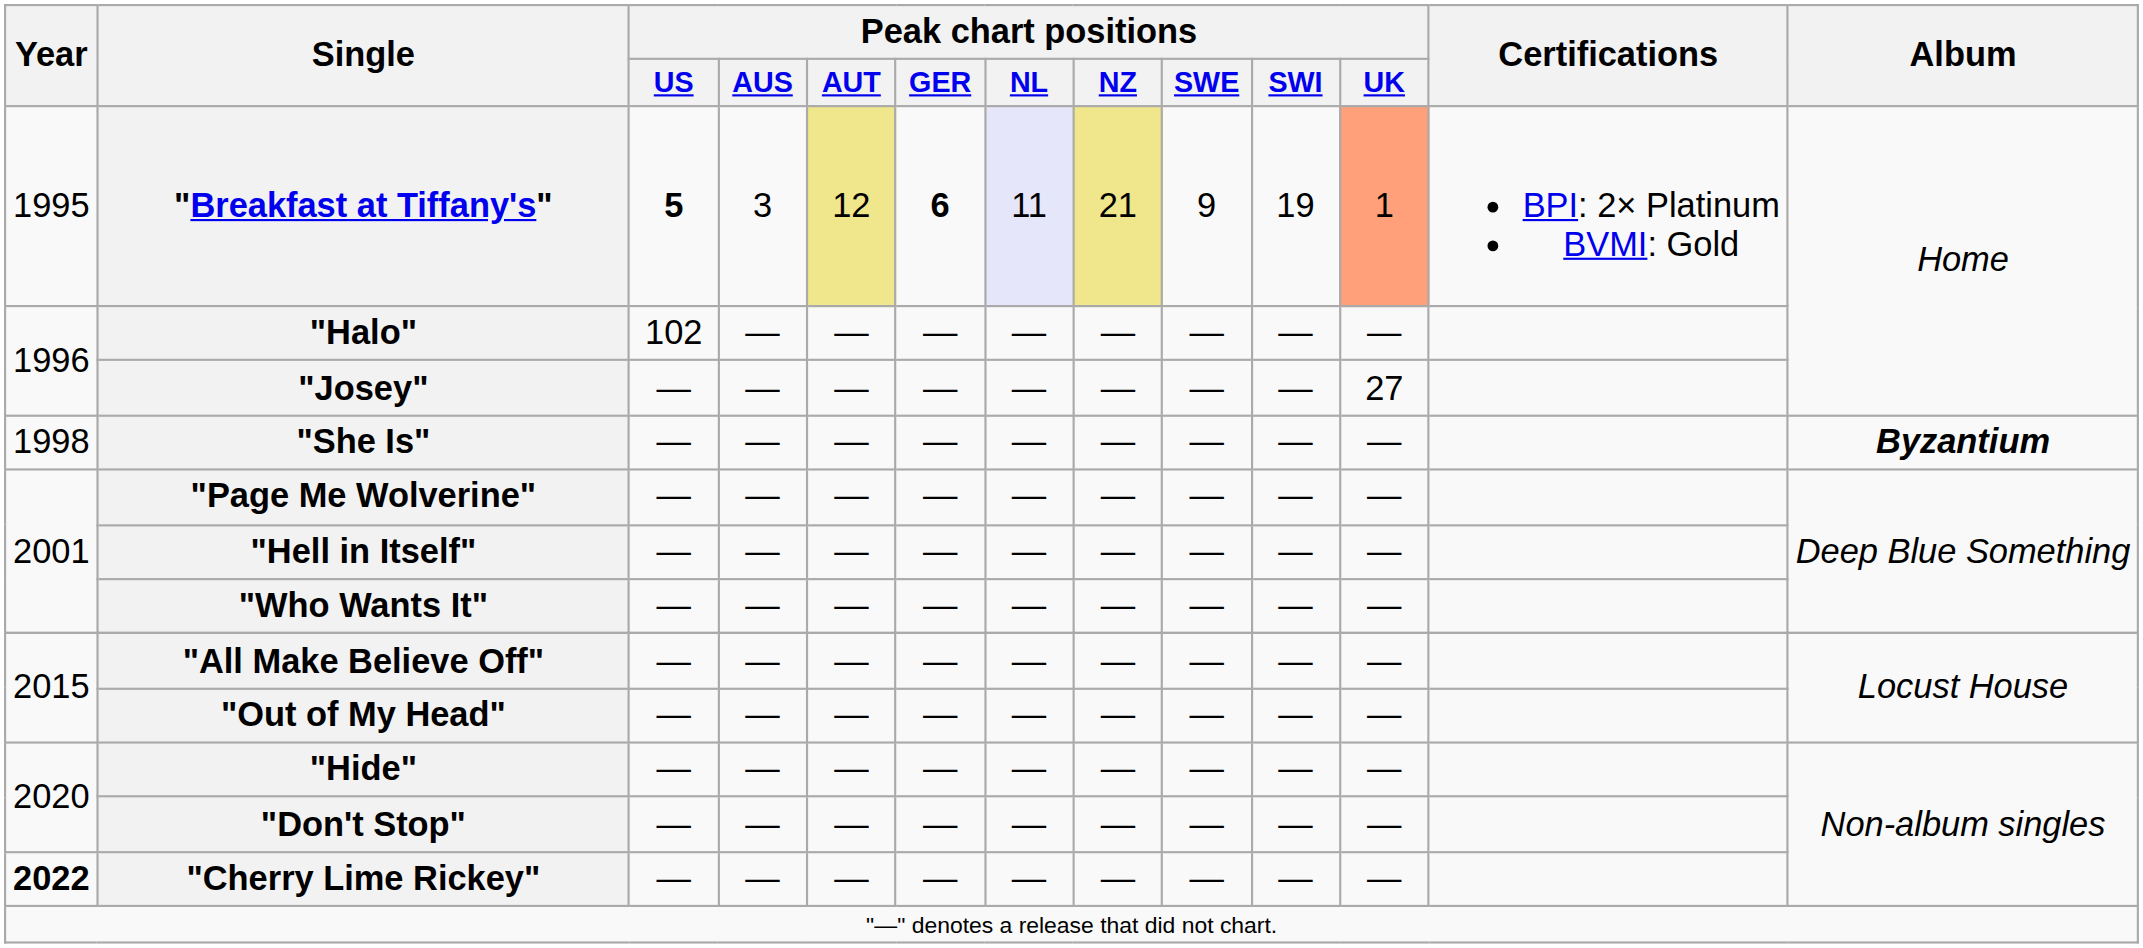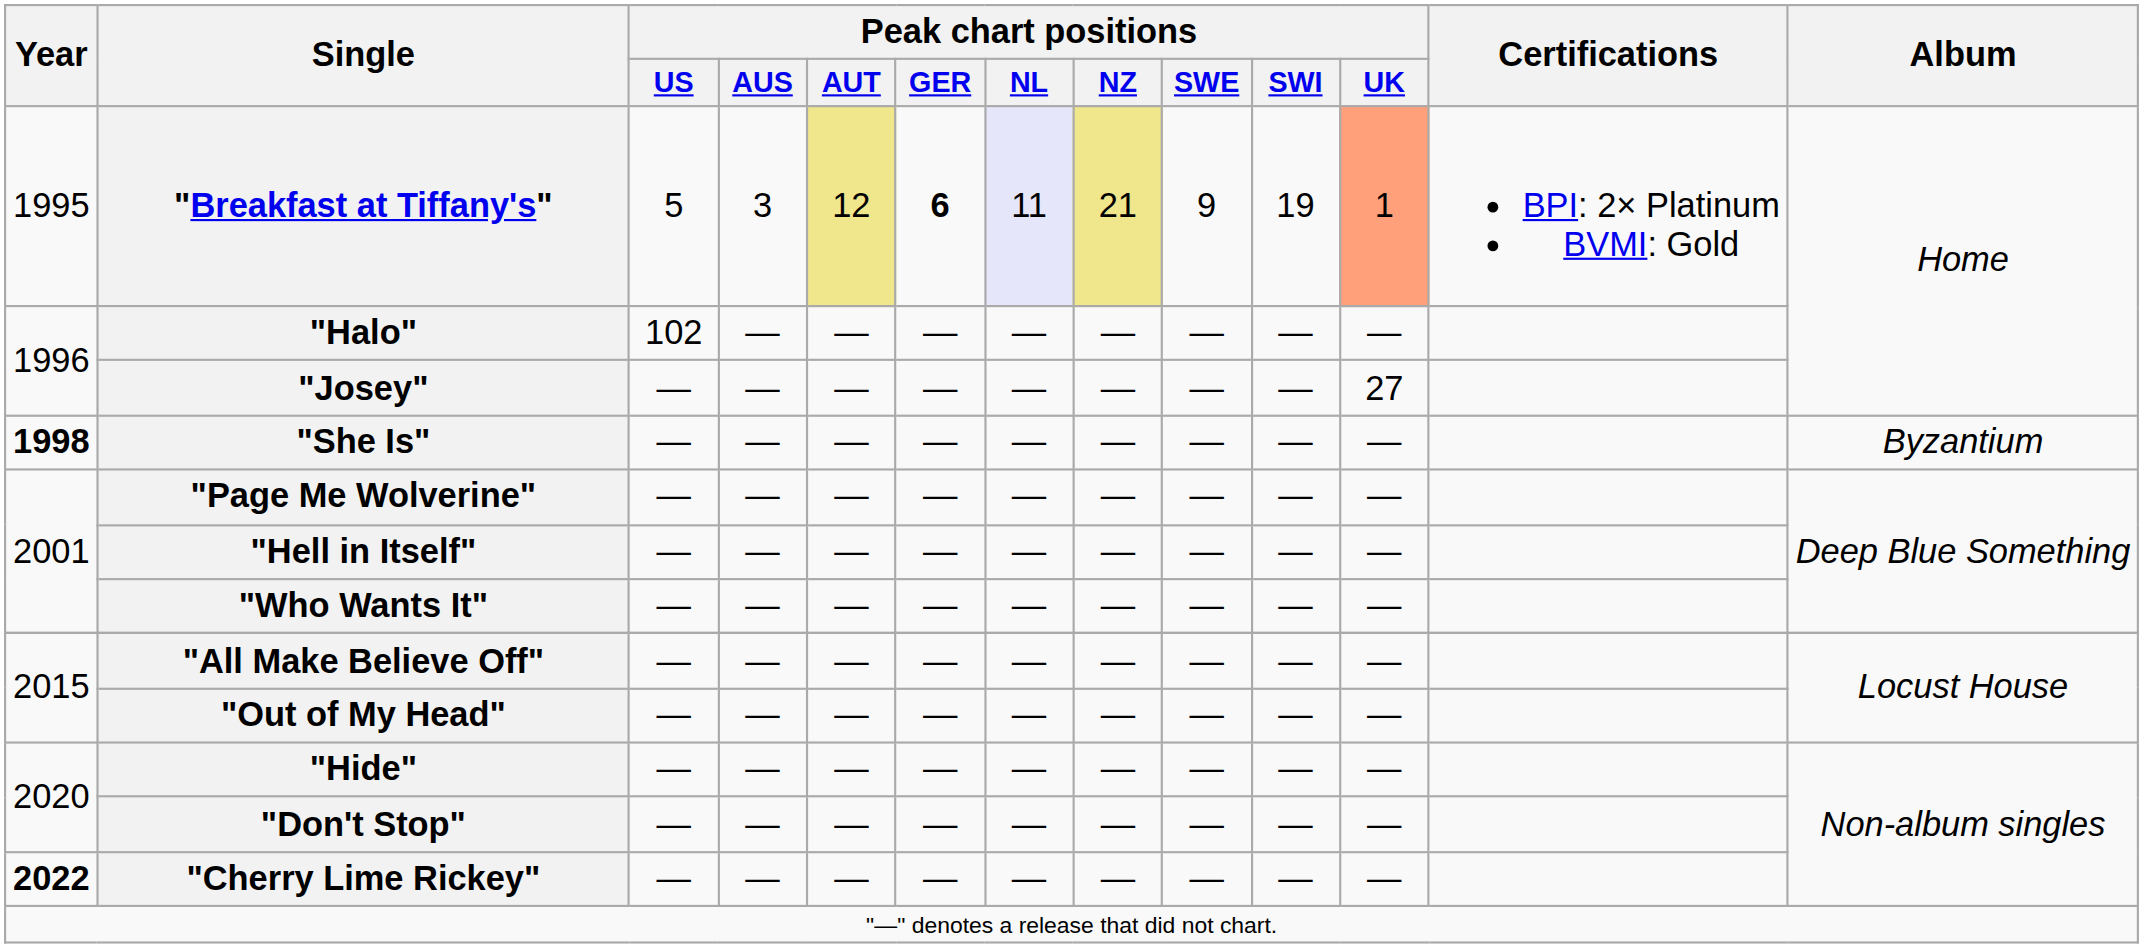(674, 205) bold -> (674, 205) normal
(51, 442) normal -> (51, 442) bold
(1963, 442) bold -> (1963, 442) normal
